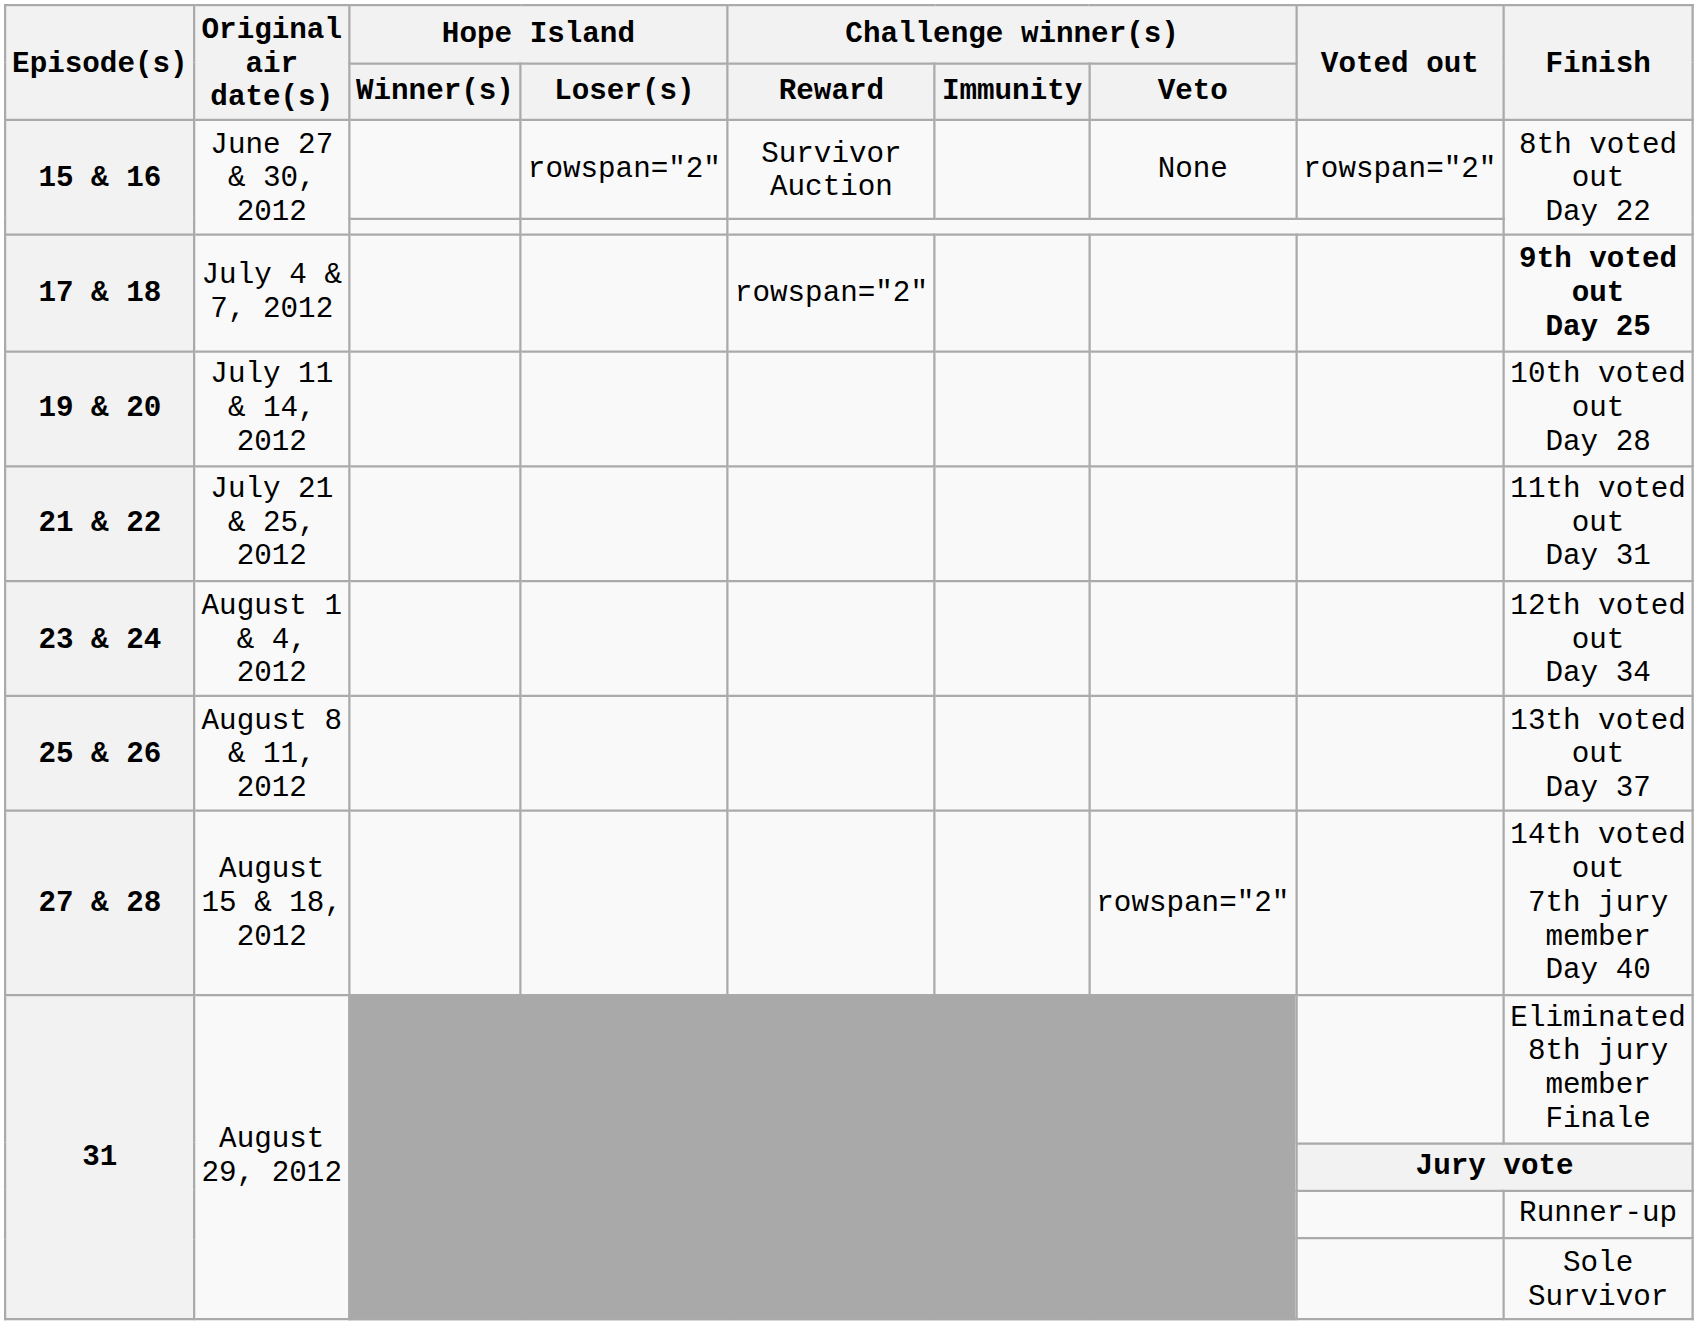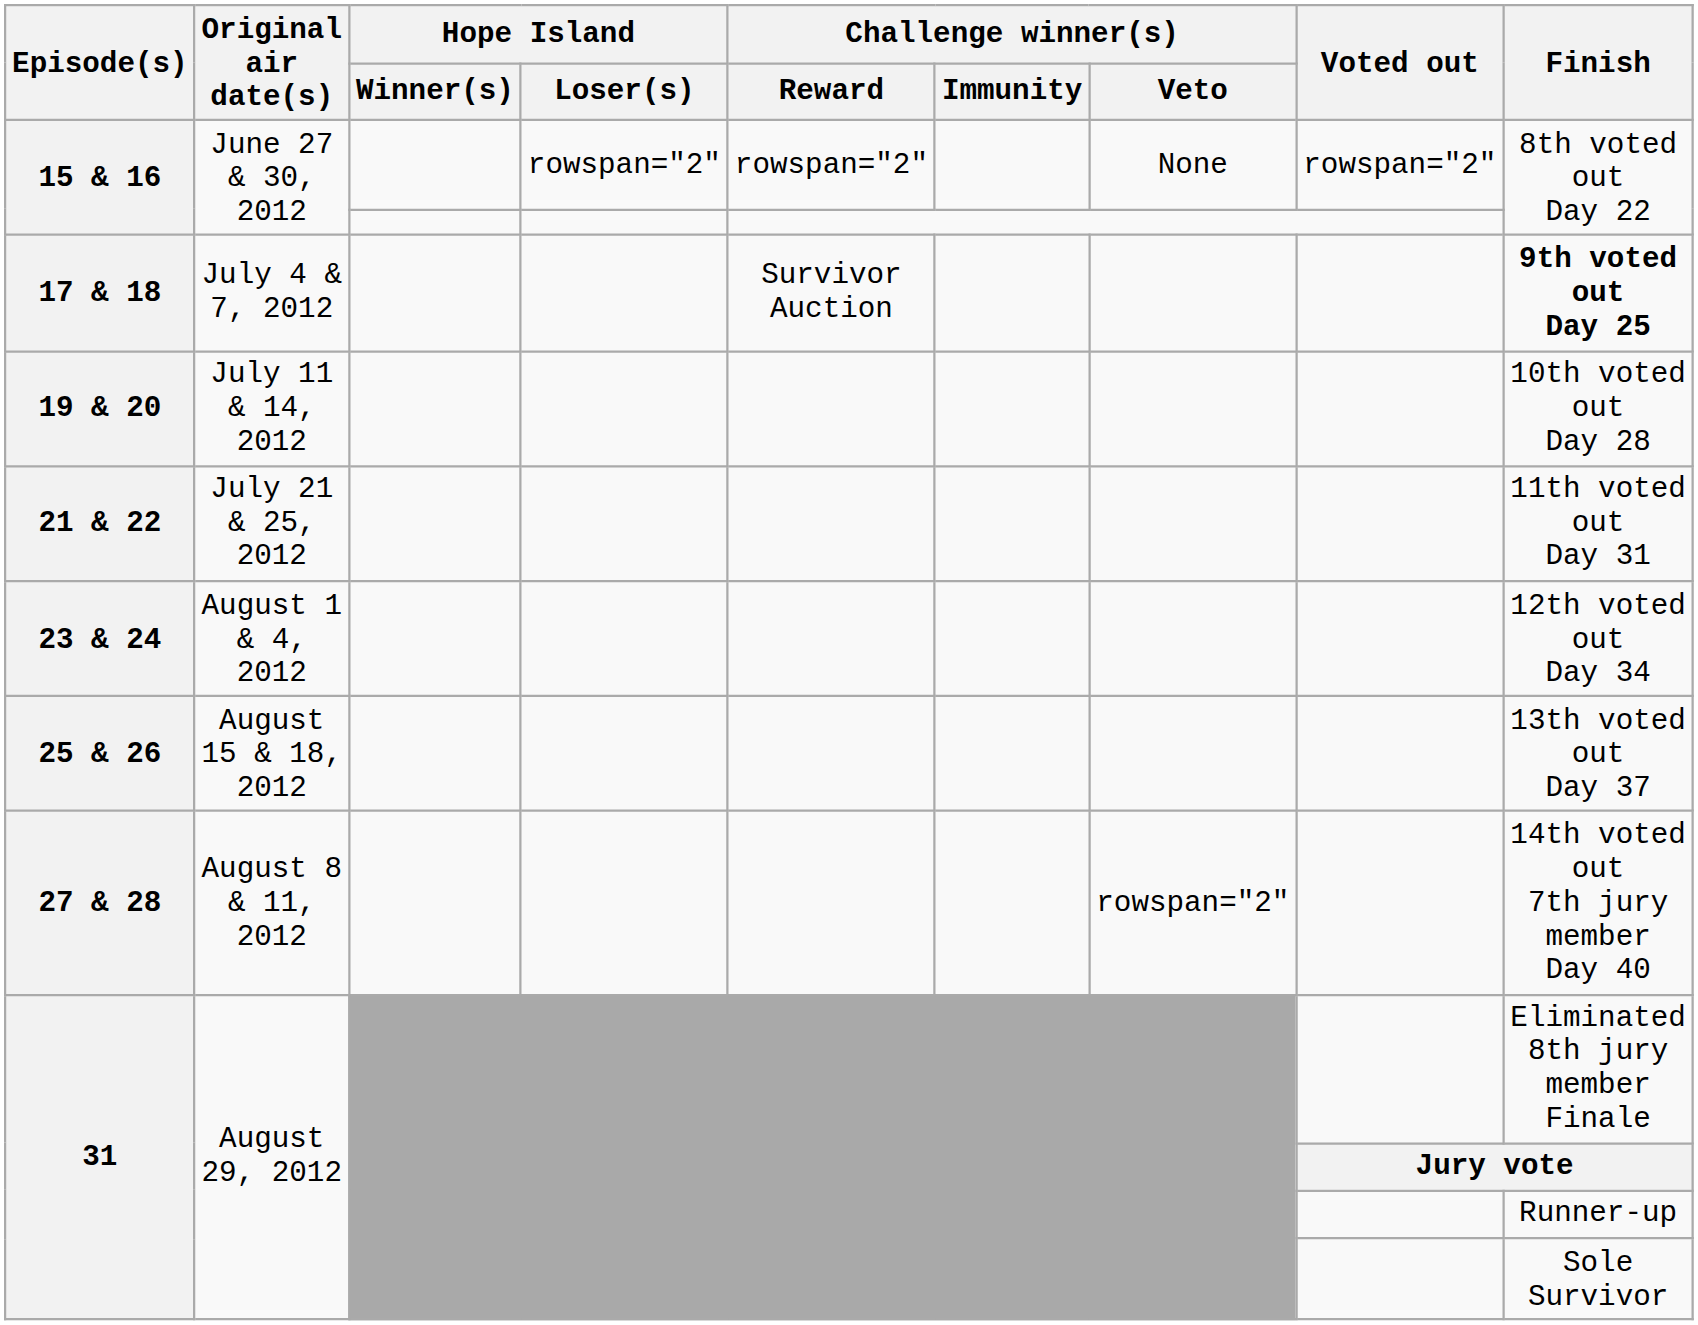(831, 169) Survivor Auction -> (831, 165) rowspan="2"
(831, 293) rowspan="2" -> (831, 293) Survivor Auction
(272, 754) August 8 & 11, 2012 -> (272, 754) August 15 & 18, 2012
(272, 903) August 15 & 18, 2012 -> (272, 903) August 8 & 11, 2012
